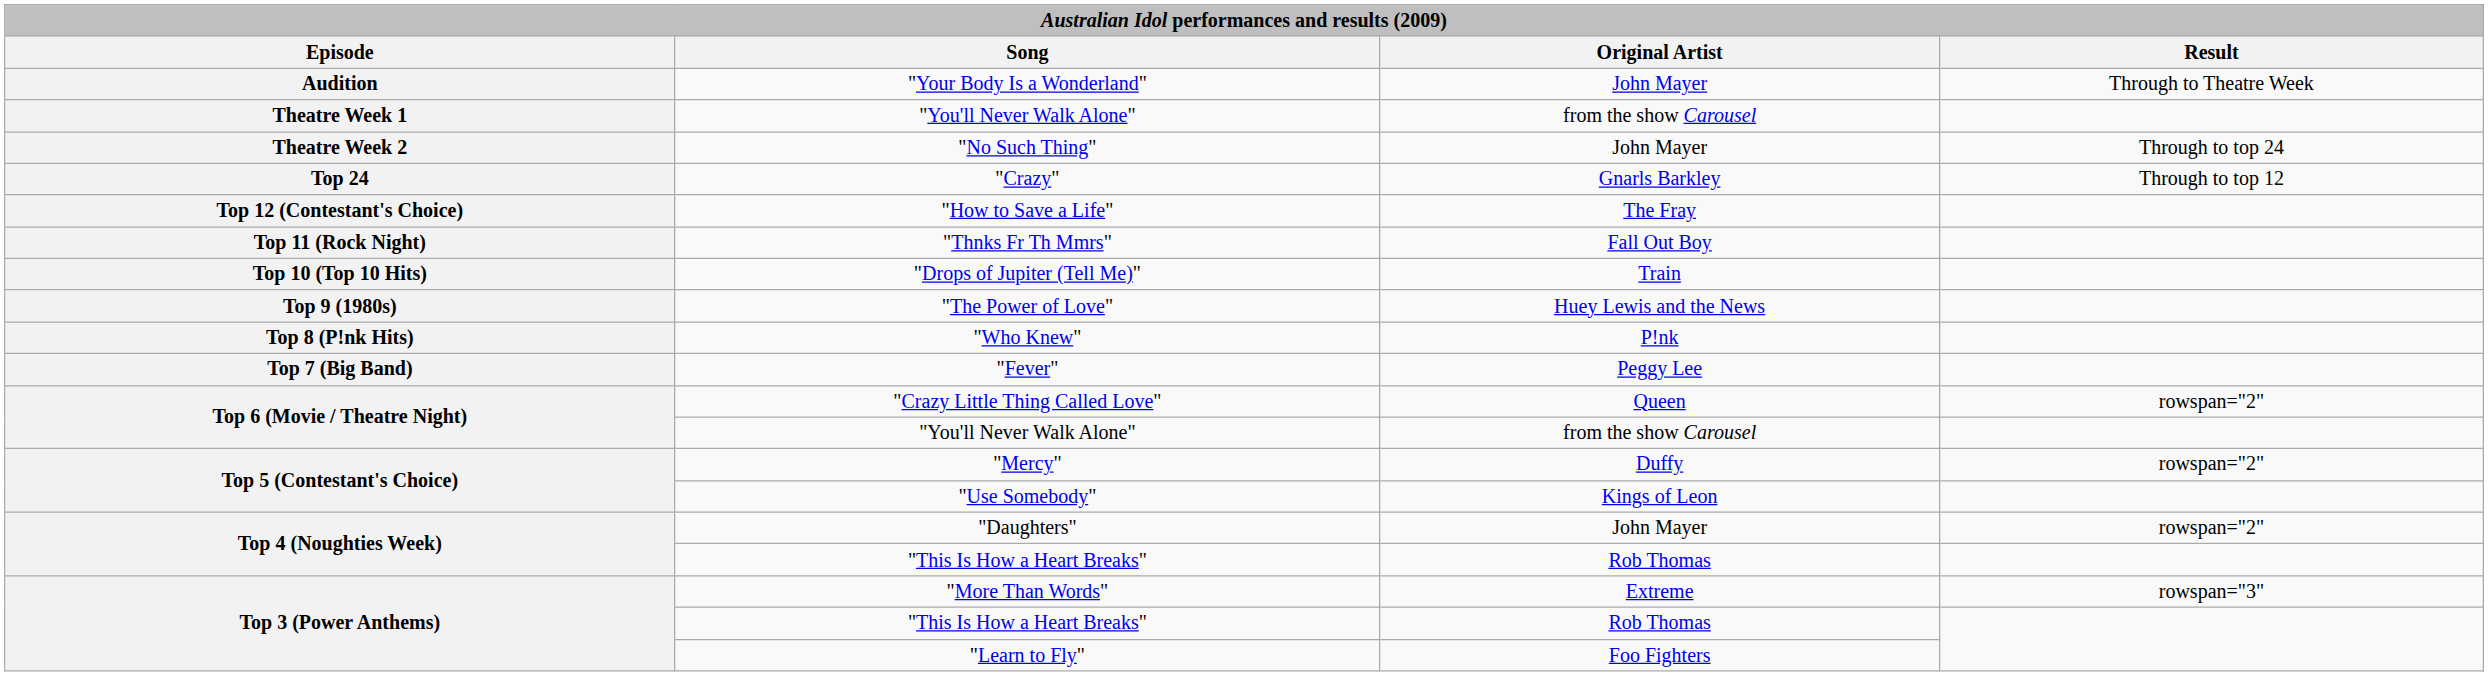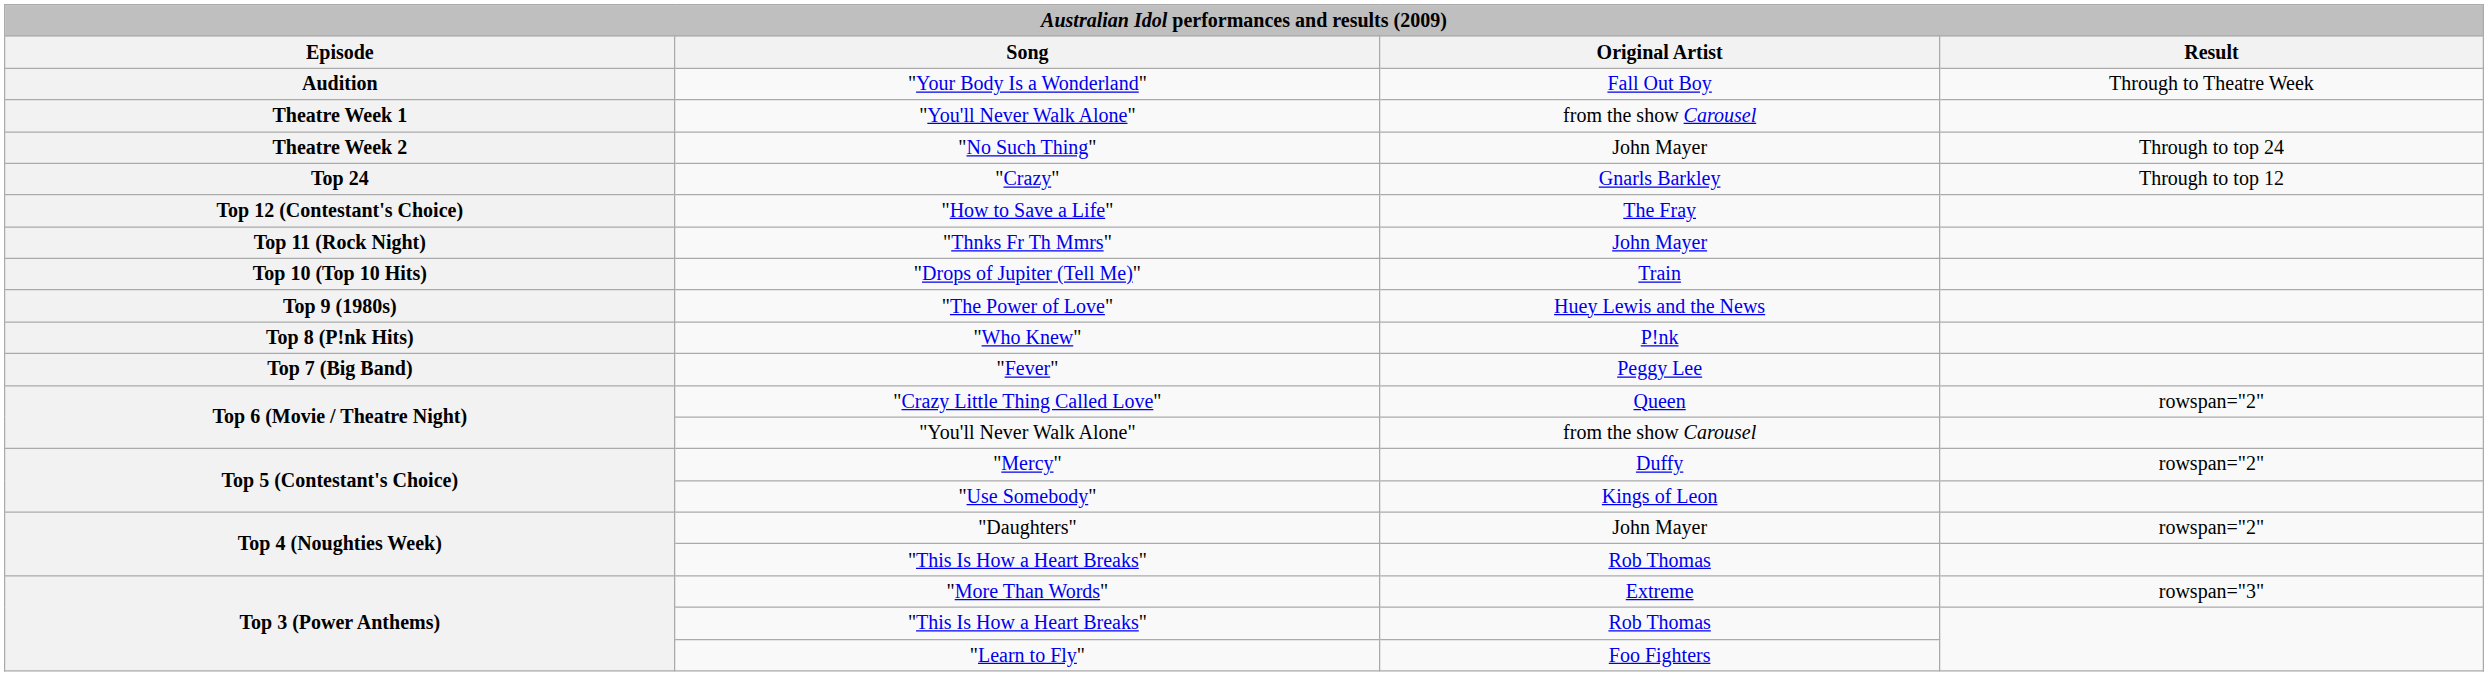(1660, 83) John Mayer -> (1660, 83) Fall Out Boy
(1660, 242) Fall Out Boy -> (1660, 242) John Mayer
